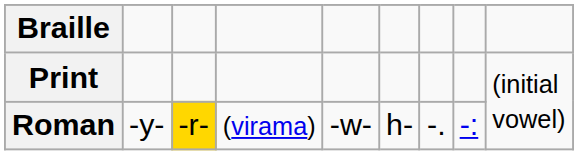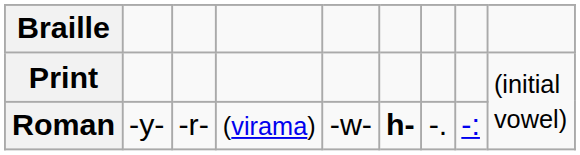(194, 125) gold background -> (194, 125) no background
(400, 125) normal -> (400, 125) bold
